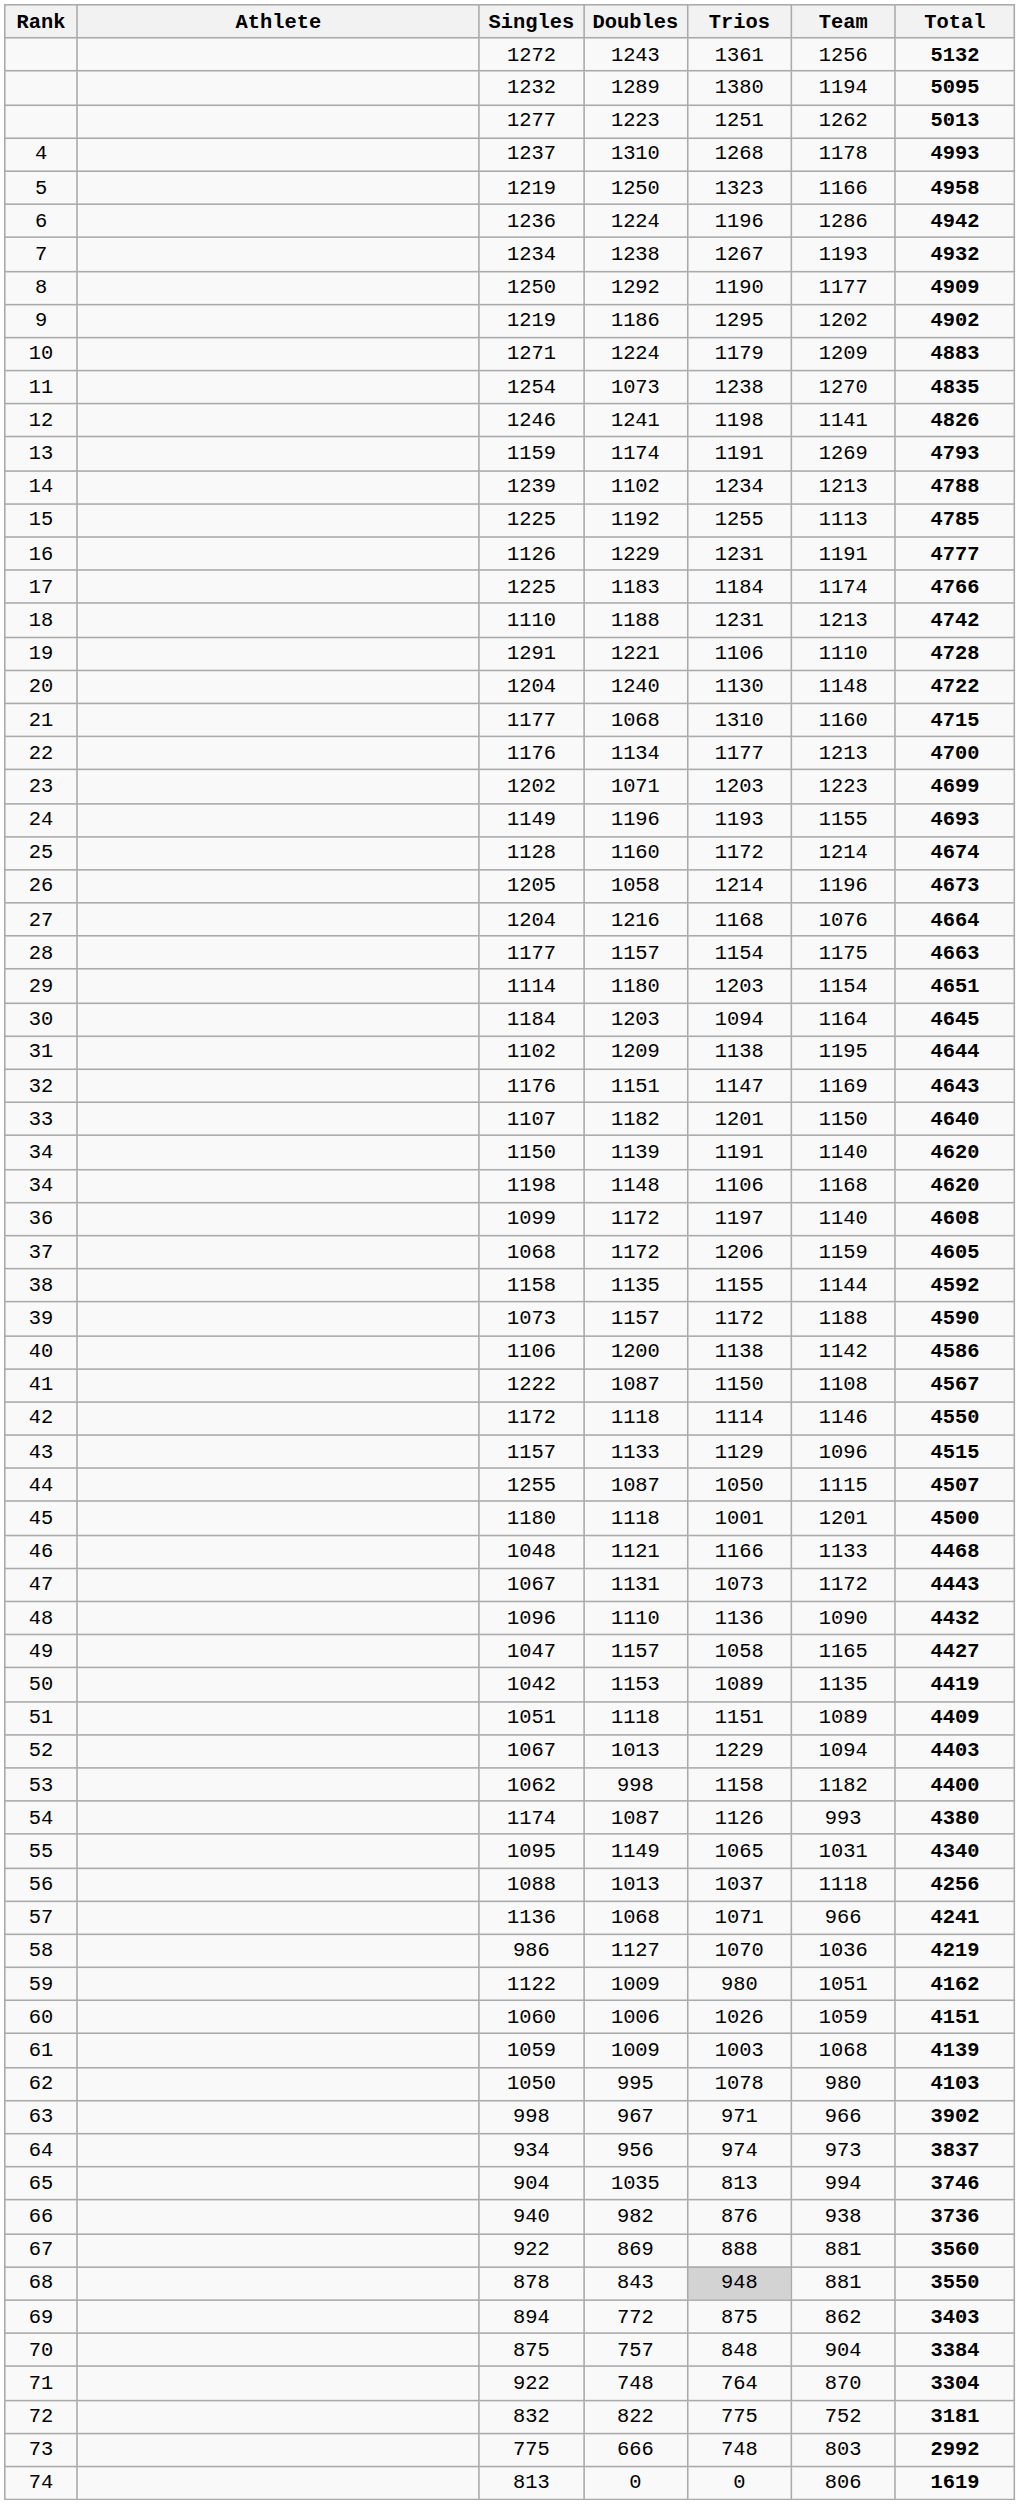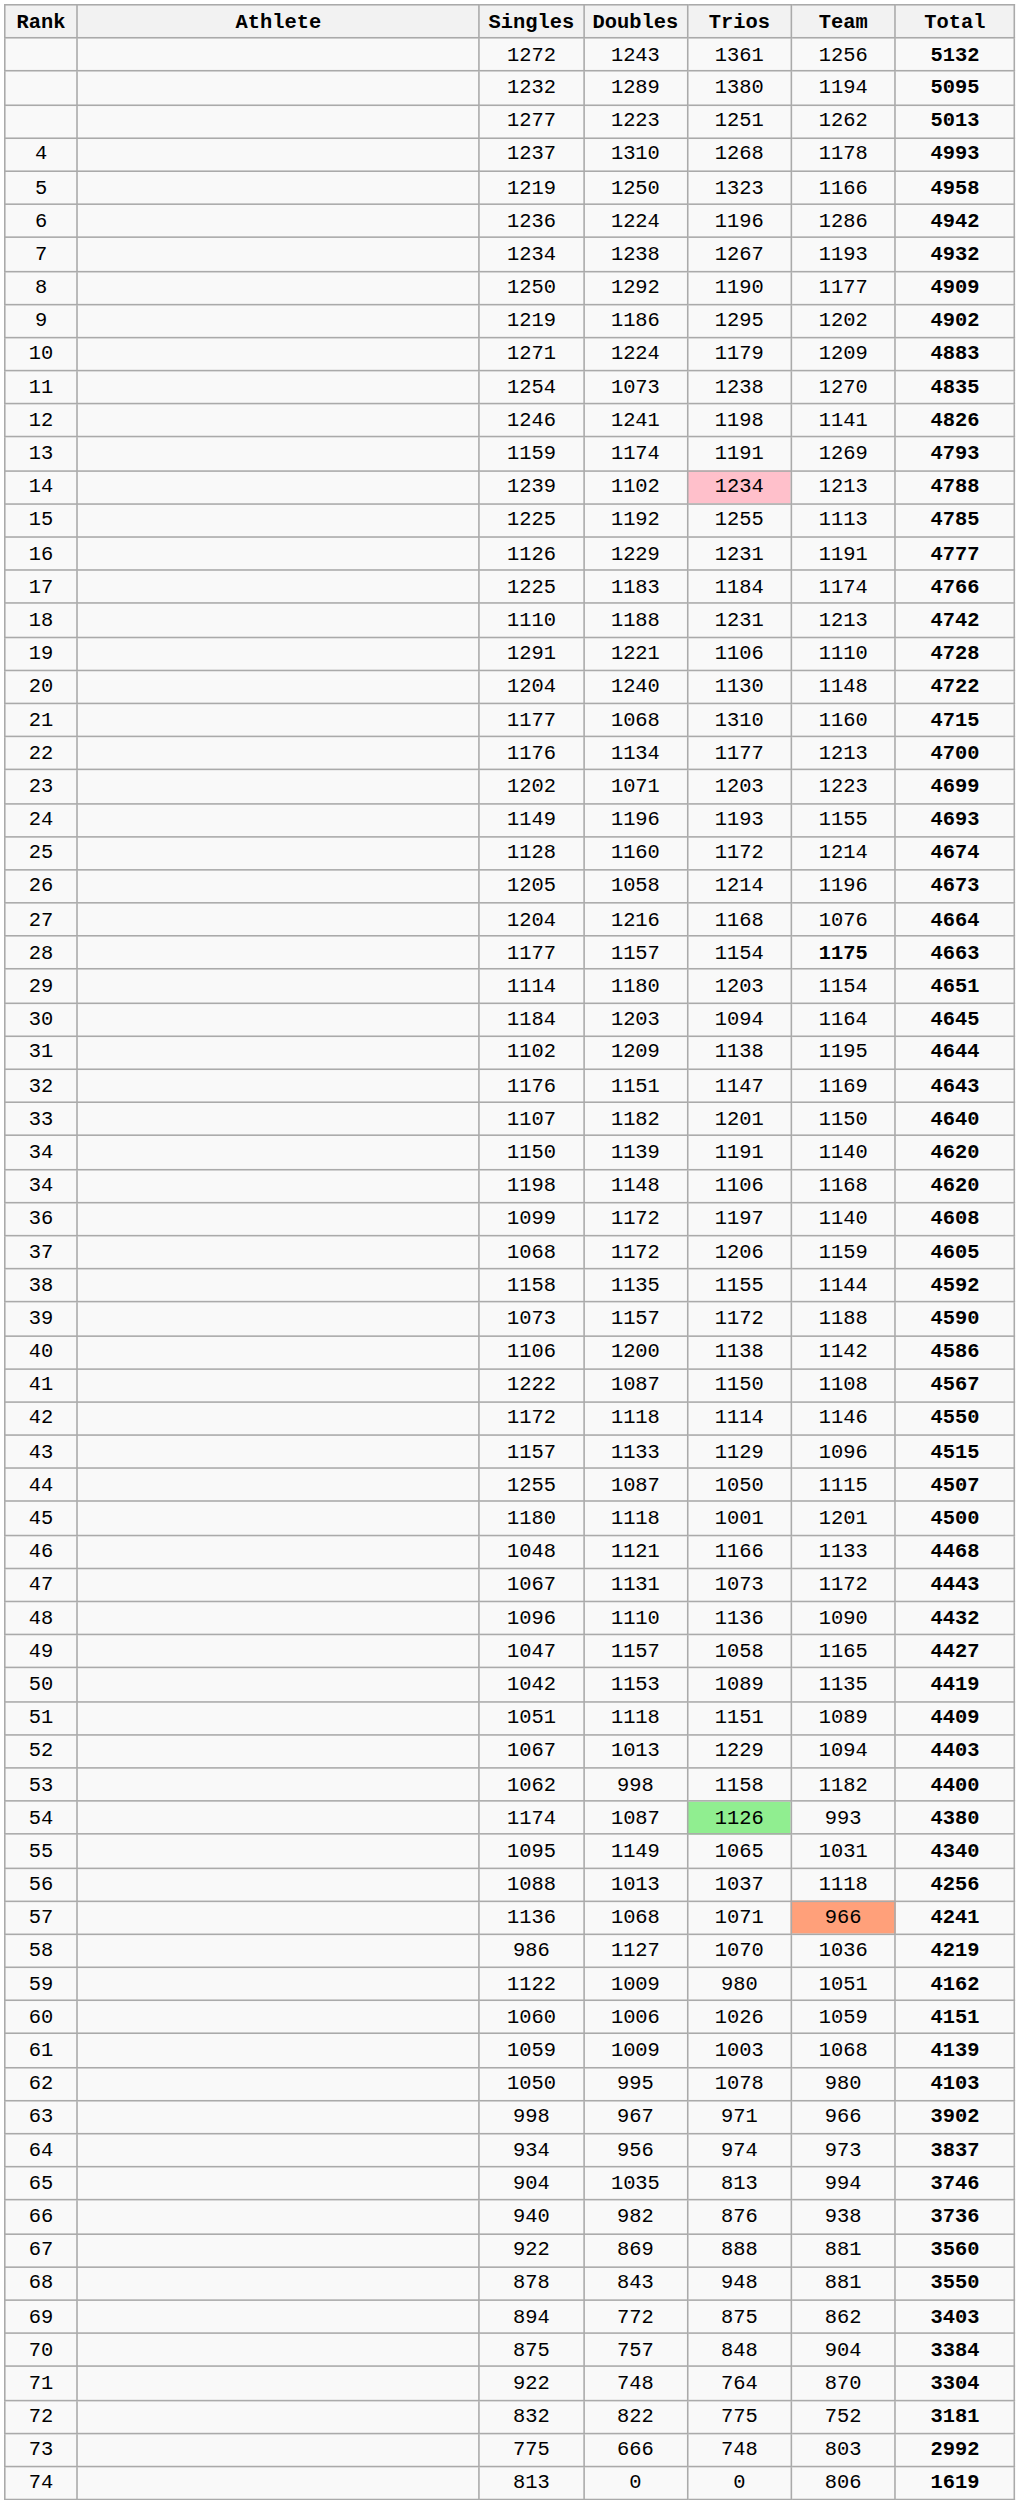(739, 487) no background -> (739, 487) pink background
(843, 953) normal -> (843, 953) bold
(739, 1818) no background -> (739, 1818) lightgreen background
(843, 1917) no background -> (843, 1917) lightsalmon background
(739, 2283) lightgrey background -> (739, 2283) no background
